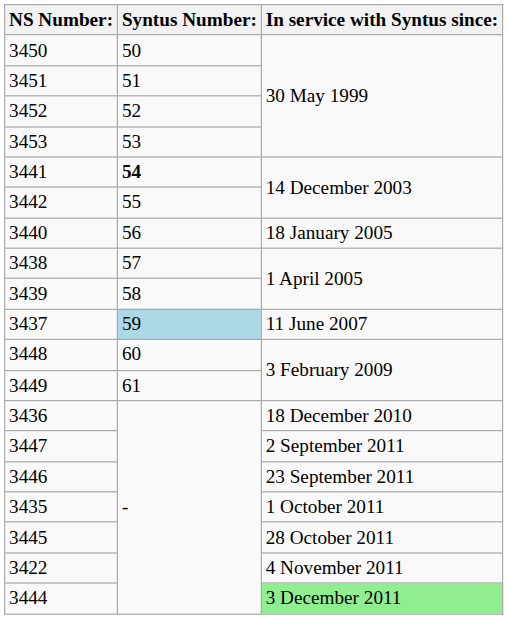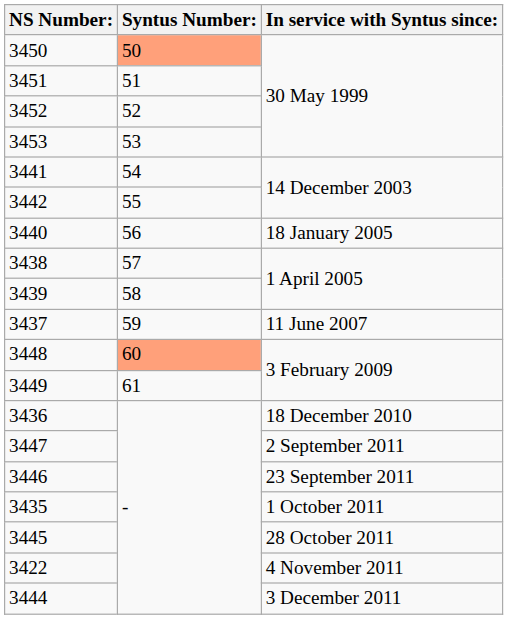(131, 50) no background -> (131, 50) lightsalmon background
(131, 171) bold -> (131, 171) normal
(131, 324) lightblue background -> (131, 324) no background
(131, 354) no background -> (131, 354) lightsalmon background
(334, 598) lightgreen background -> (334, 598) no background
